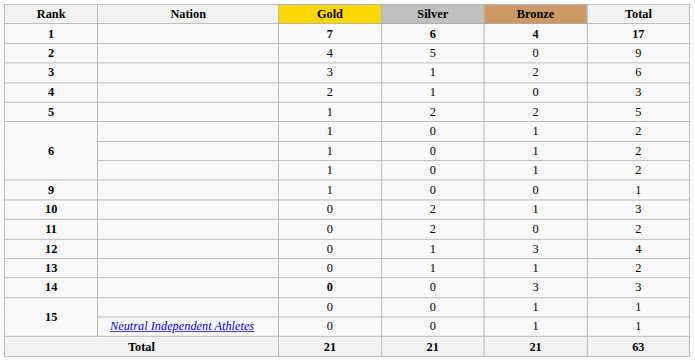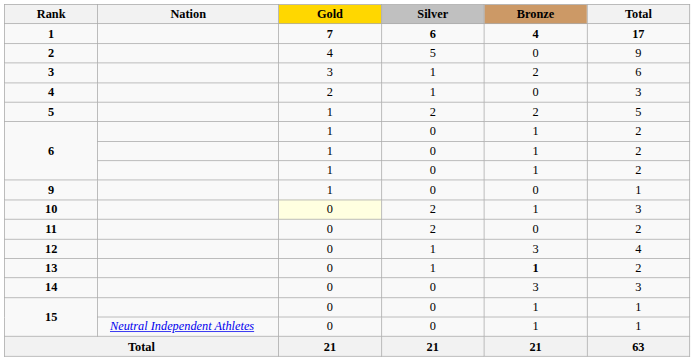(330, 209) no background -> (330, 209) lightyellow background
(536, 268) normal -> (536, 268) bold
(330, 287) bold -> (330, 287) normal
